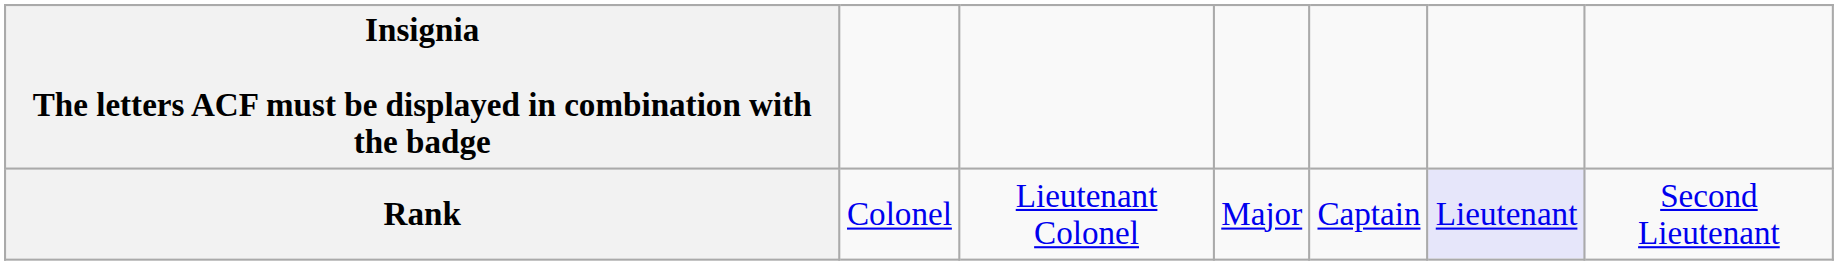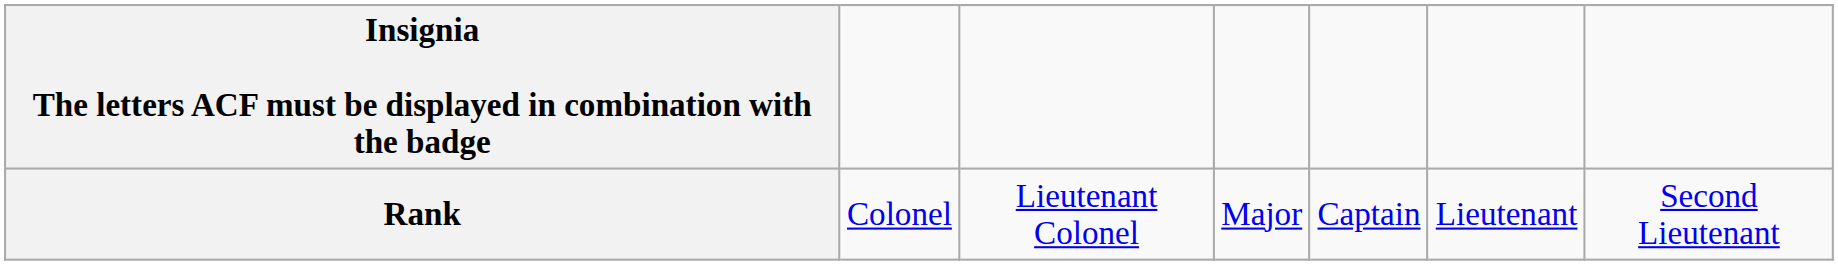(1507, 213) lavender background -> (1507, 213) no background
